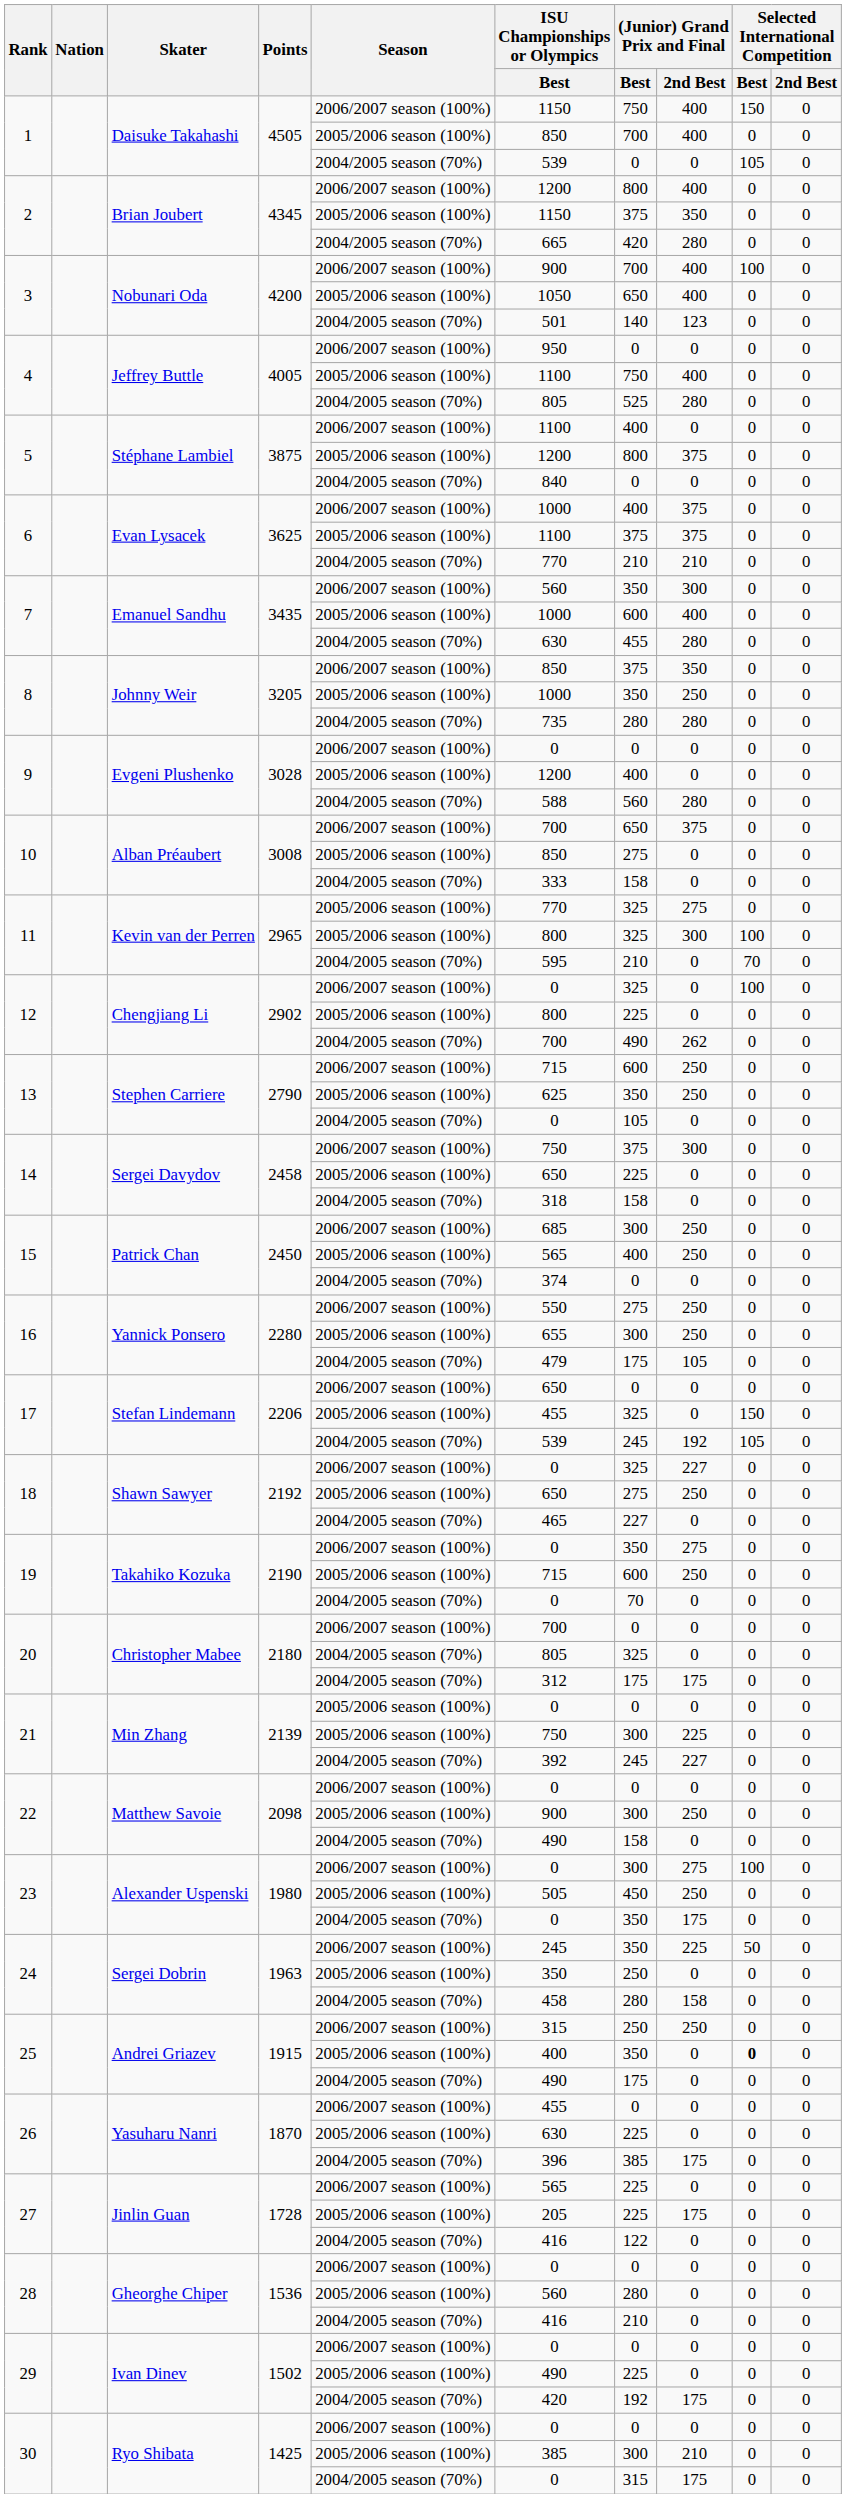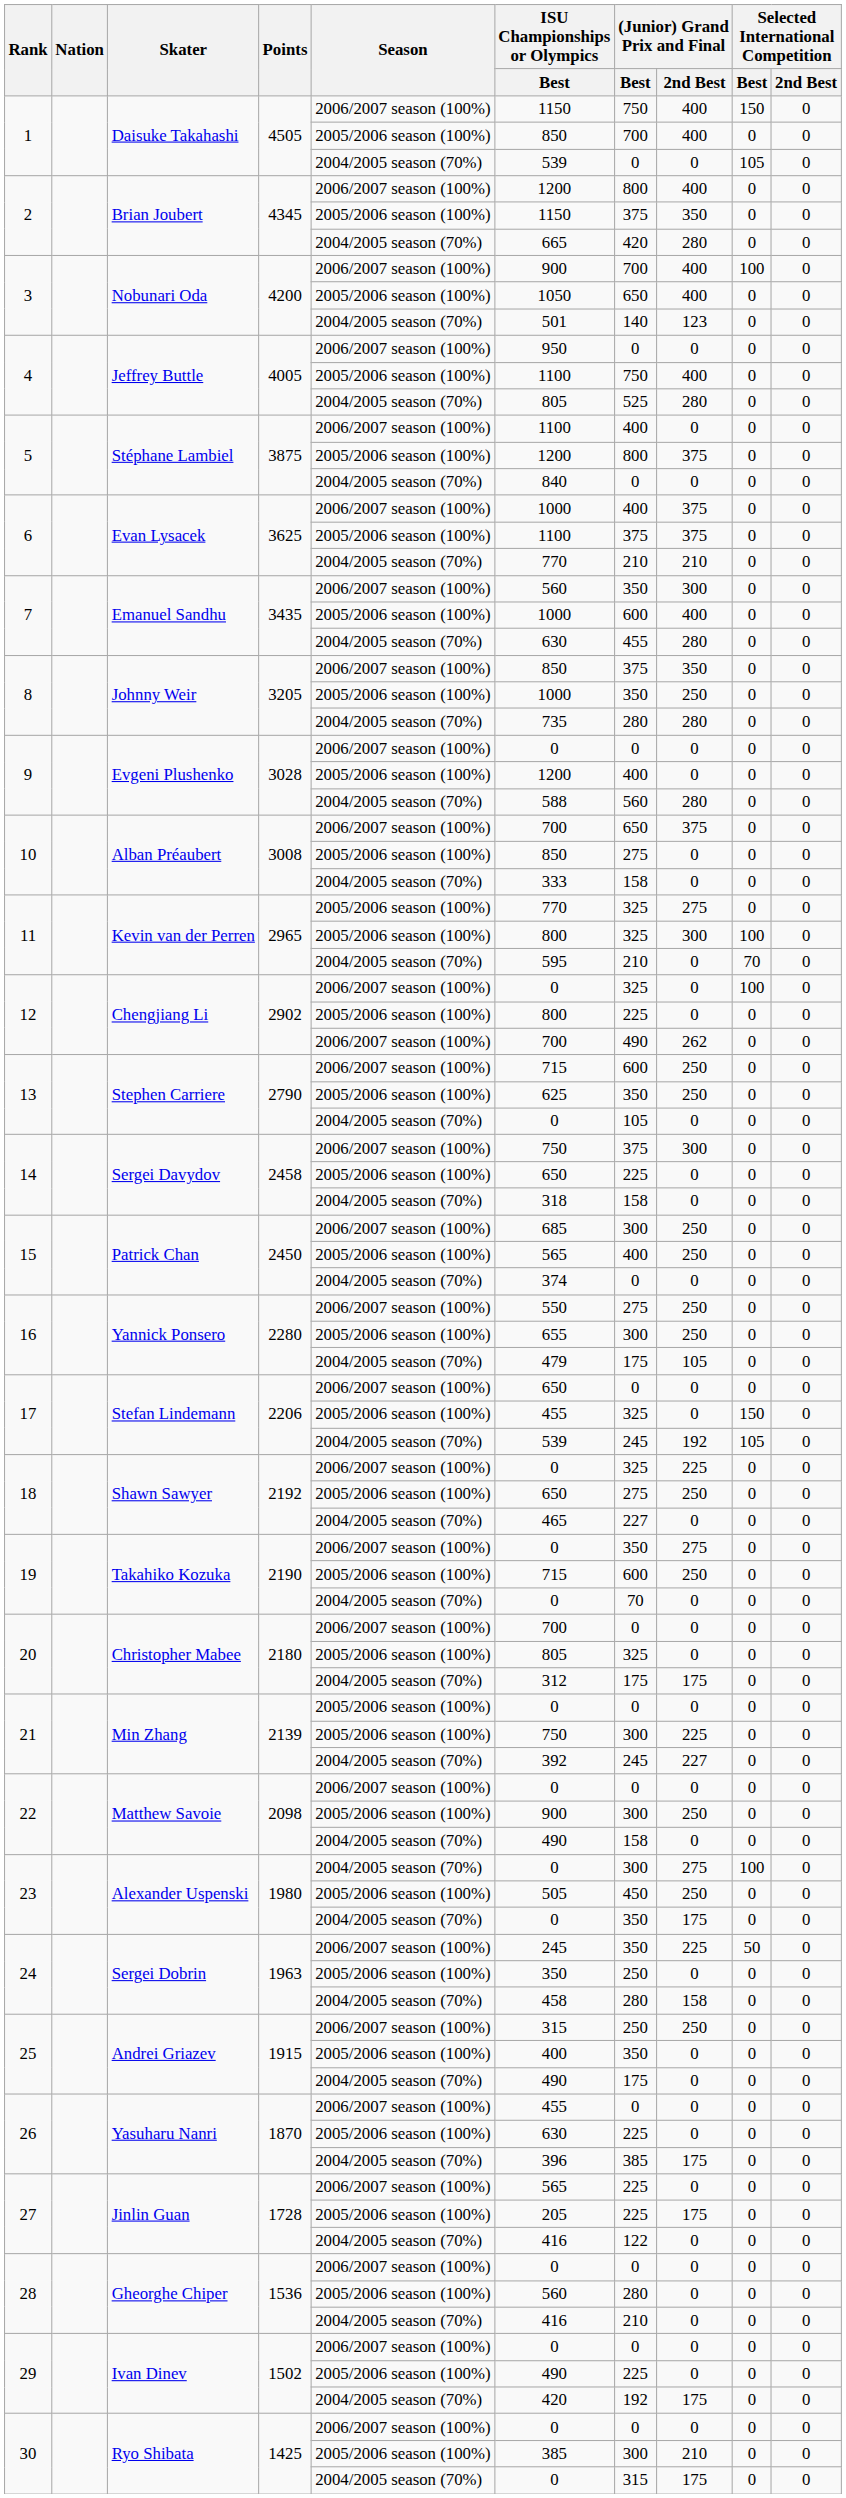(399, 1041) 2004/2005 season (70%) -> (403, 1041) 2006/2007 season (100%)
(694, 1467) 227 -> (694, 1467) 225
(399, 1654) 2004/2005 season (70%) -> (403, 1654) 2005/2006 season (100%)
(403, 1867) 2006/2007 season (100%) -> (399, 1867) 2004/2005 season (70%)
(752, 2053) bold -> (752, 2053) normal
